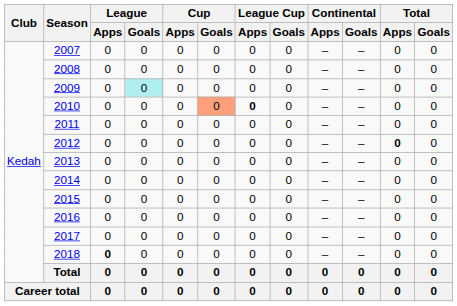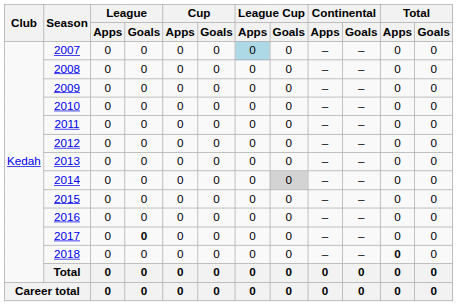(253, 50) no background -> (253, 50) lightblue background
(144, 87) paleturquoise background -> (144, 87) no background
(216, 106) lightsalmon background -> (216, 106) no background
(253, 106) bold -> (253, 106) normal
(397, 143) bold -> (397, 143) normal
(289, 180) no background -> (289, 180) lightgrey background
(144, 236) normal -> (144, 236) bold
(108, 254) bold -> (108, 254) normal
(397, 254) normal -> (397, 254) bold
